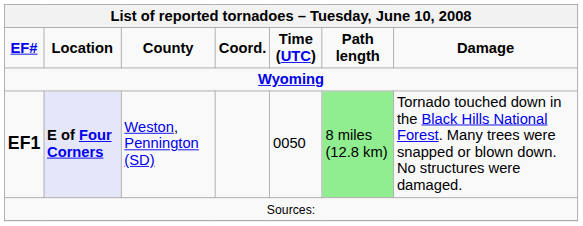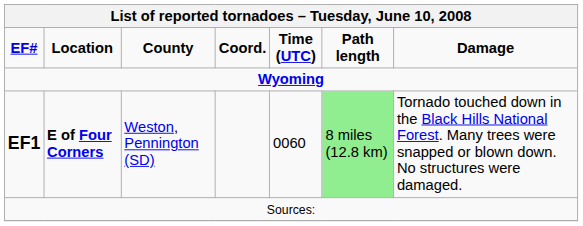(79, 144) lavender background -> (79, 144) no background
(289, 144) 0050 -> (289, 144) 0060
